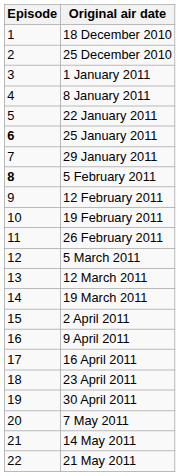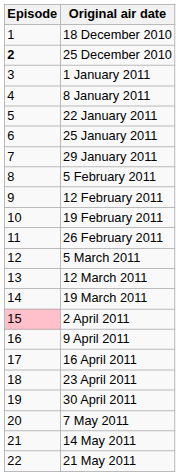(11, 55) normal -> (11, 55) bold
(11, 136) bold -> (11, 136) normal
(11, 177) bold -> (11, 177) normal
(14, 319) no background -> (14, 319) pink background
